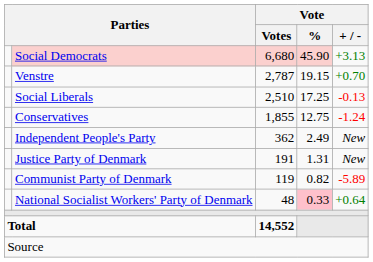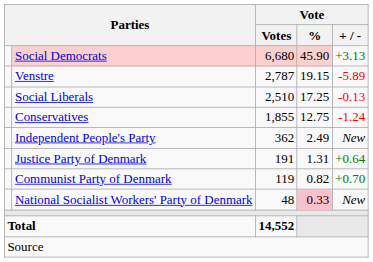(350, 76) +0.70 -> (352, 76) -5.89
(354, 158) New -> (350, 158) +0.64
(352, 179) -5.89 -> (350, 179) +0.70
(350, 199) +0.64 -> (354, 199) New
